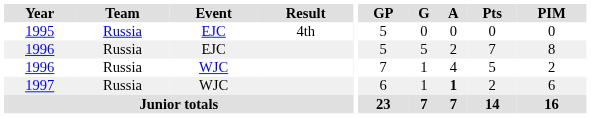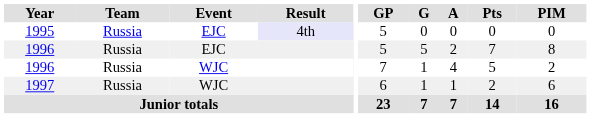(306, 31) no background -> (306, 31) lavender background
(453, 85) bold -> (453, 85) normal
